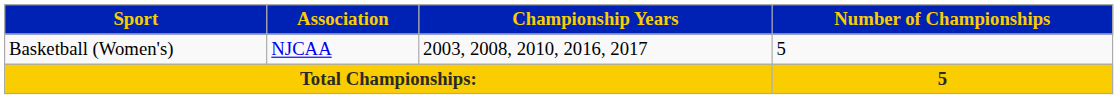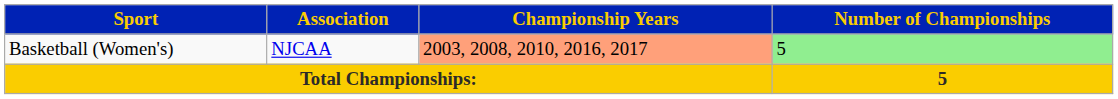(535, 49) no background -> (535, 49) lightsalmon background
(781, 49) no background -> (781, 49) lightgreen background
